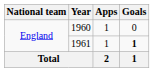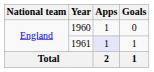(106, 43) no background -> (106, 43) lavender background
(134, 43) bold -> (134, 43) normal
